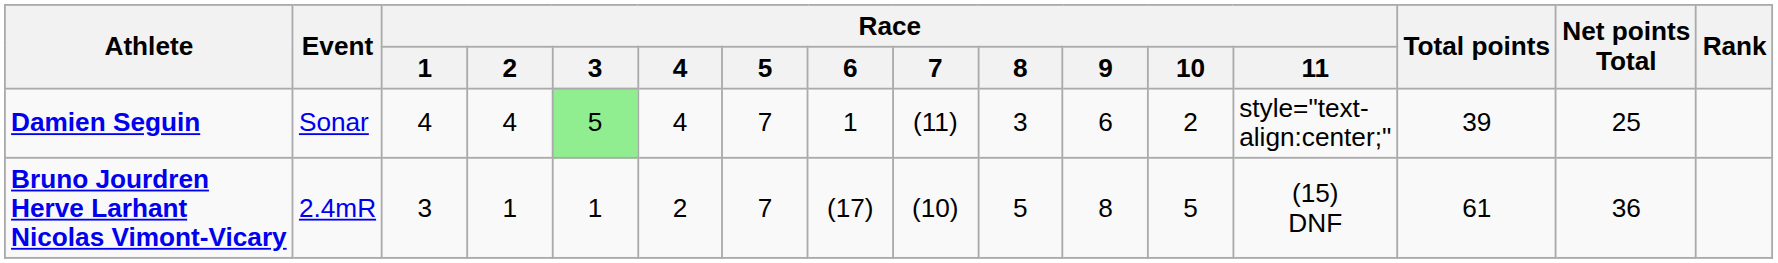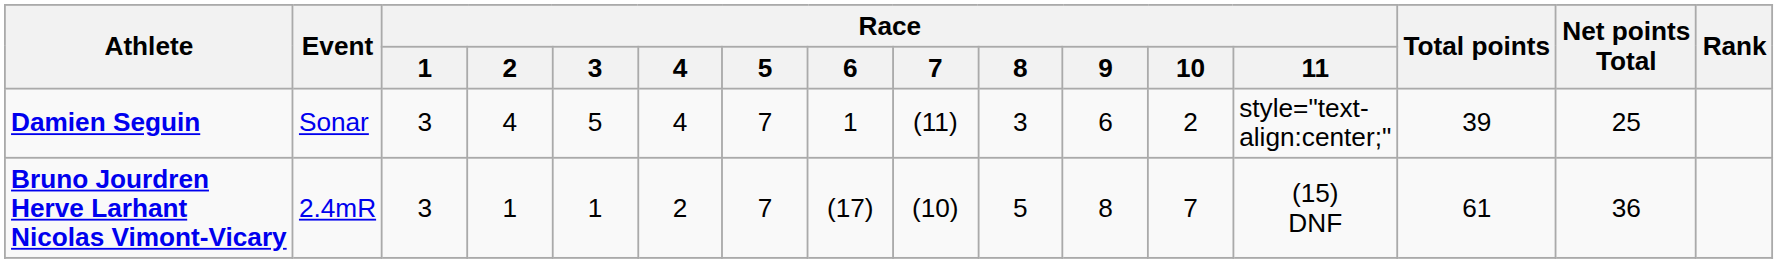(425, 123) 4 -> (425, 123) 3
(595, 123) lightgreen background -> (595, 123) no background
(1191, 208) 5 -> (1191, 208) 7
